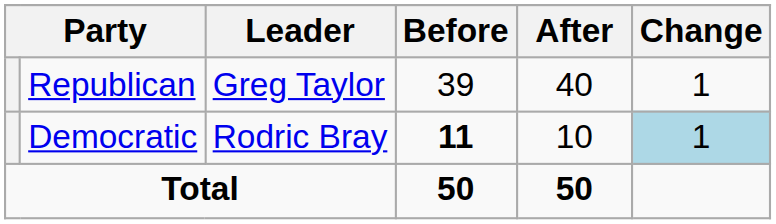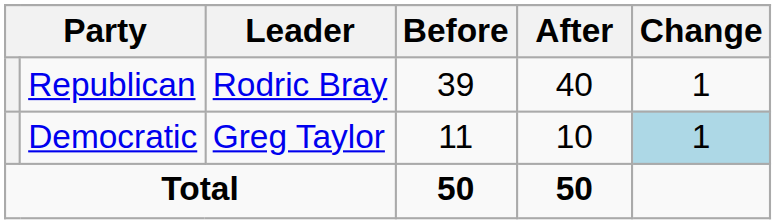(299, 84) Greg Taylor -> (300, 84) Rodric Bray
(300, 137) Rodric Bray -> (299, 137) Greg Taylor
(456, 137) bold -> (456, 137) normal
